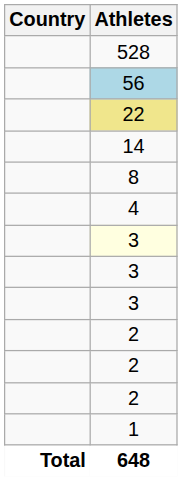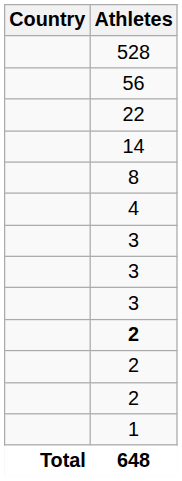(134, 83) lightblue background -> (134, 83) no background
(134, 114) khaki background -> (134, 114) no background
(134, 240) lightyellow background -> (134, 240) no background
(134, 334) normal -> (134, 334) bold
